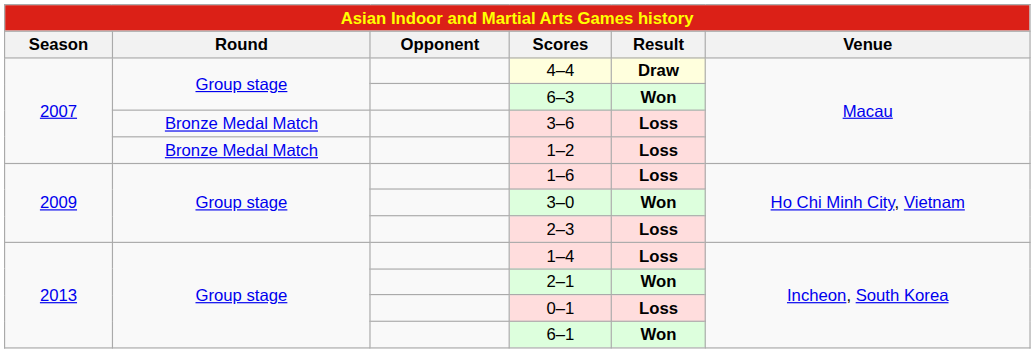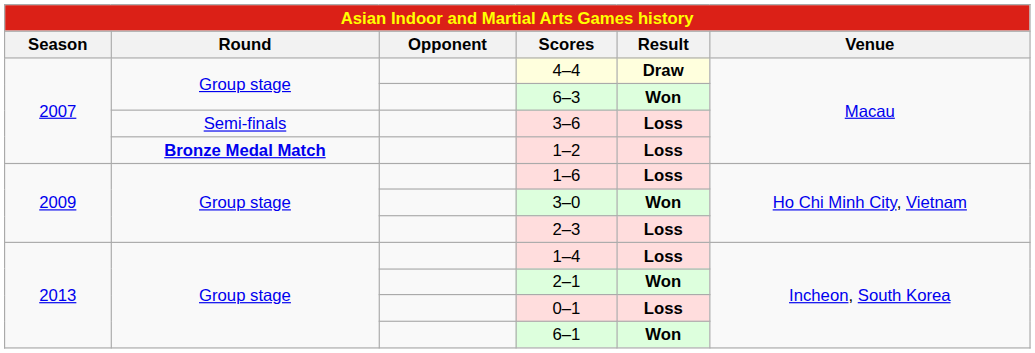(241, 124) Bronze Medal Match -> (245, 124) Semi-finals
(241, 150) normal -> (245, 150) bold
